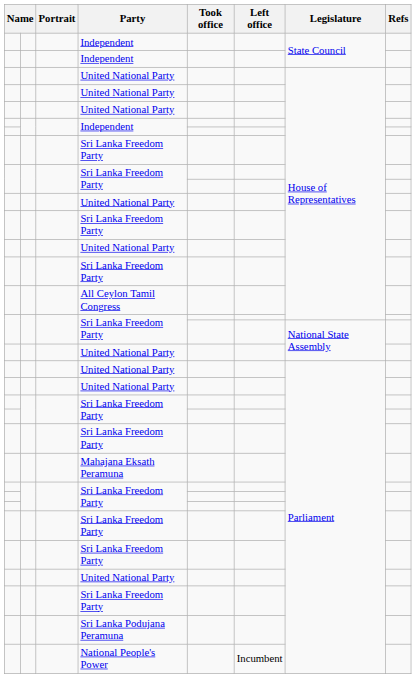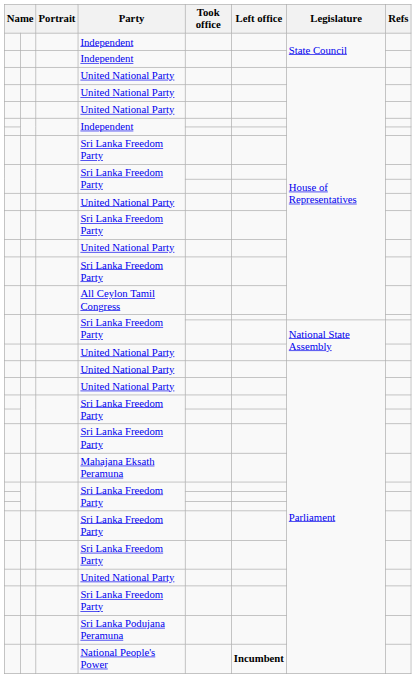(260, 658) normal -> (259, 658) bold
